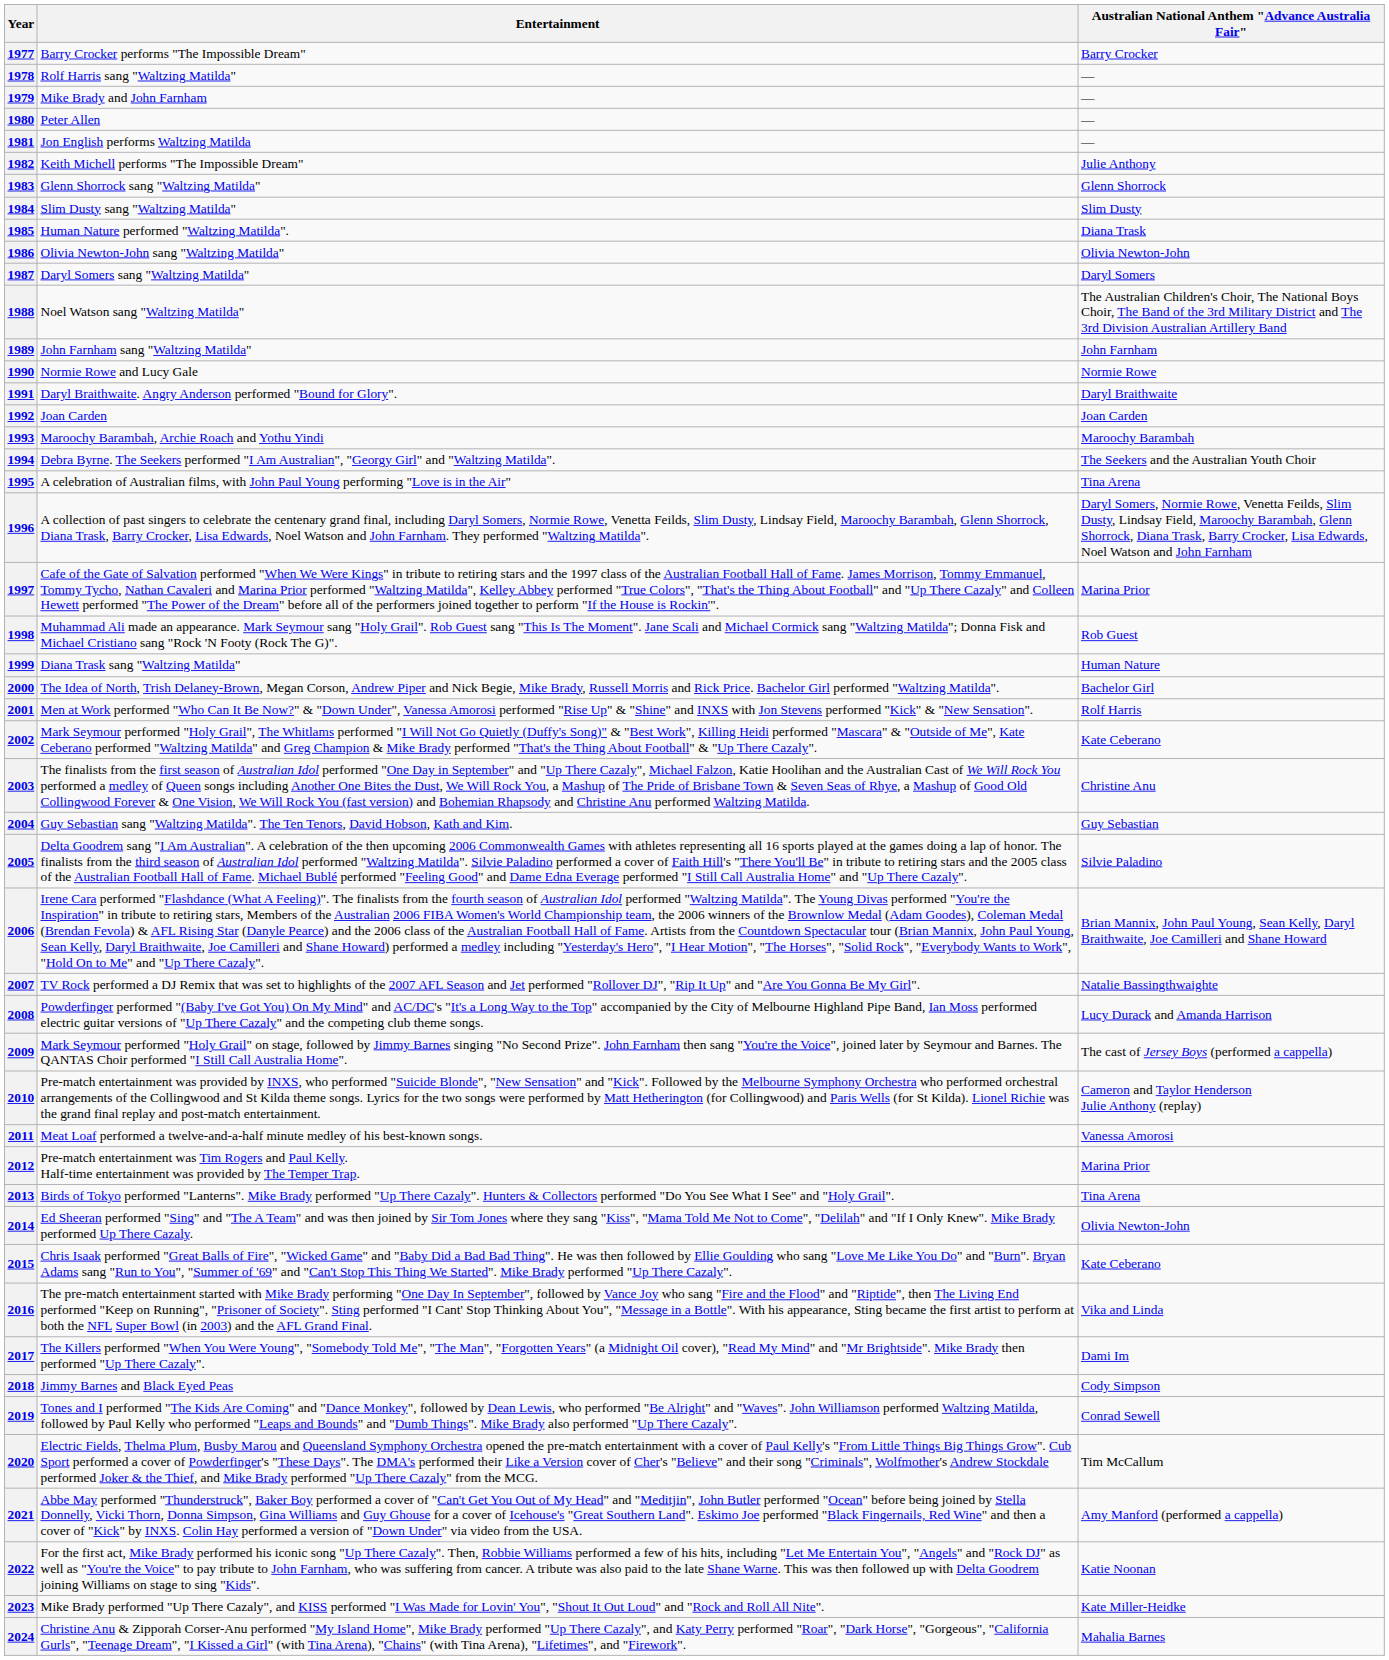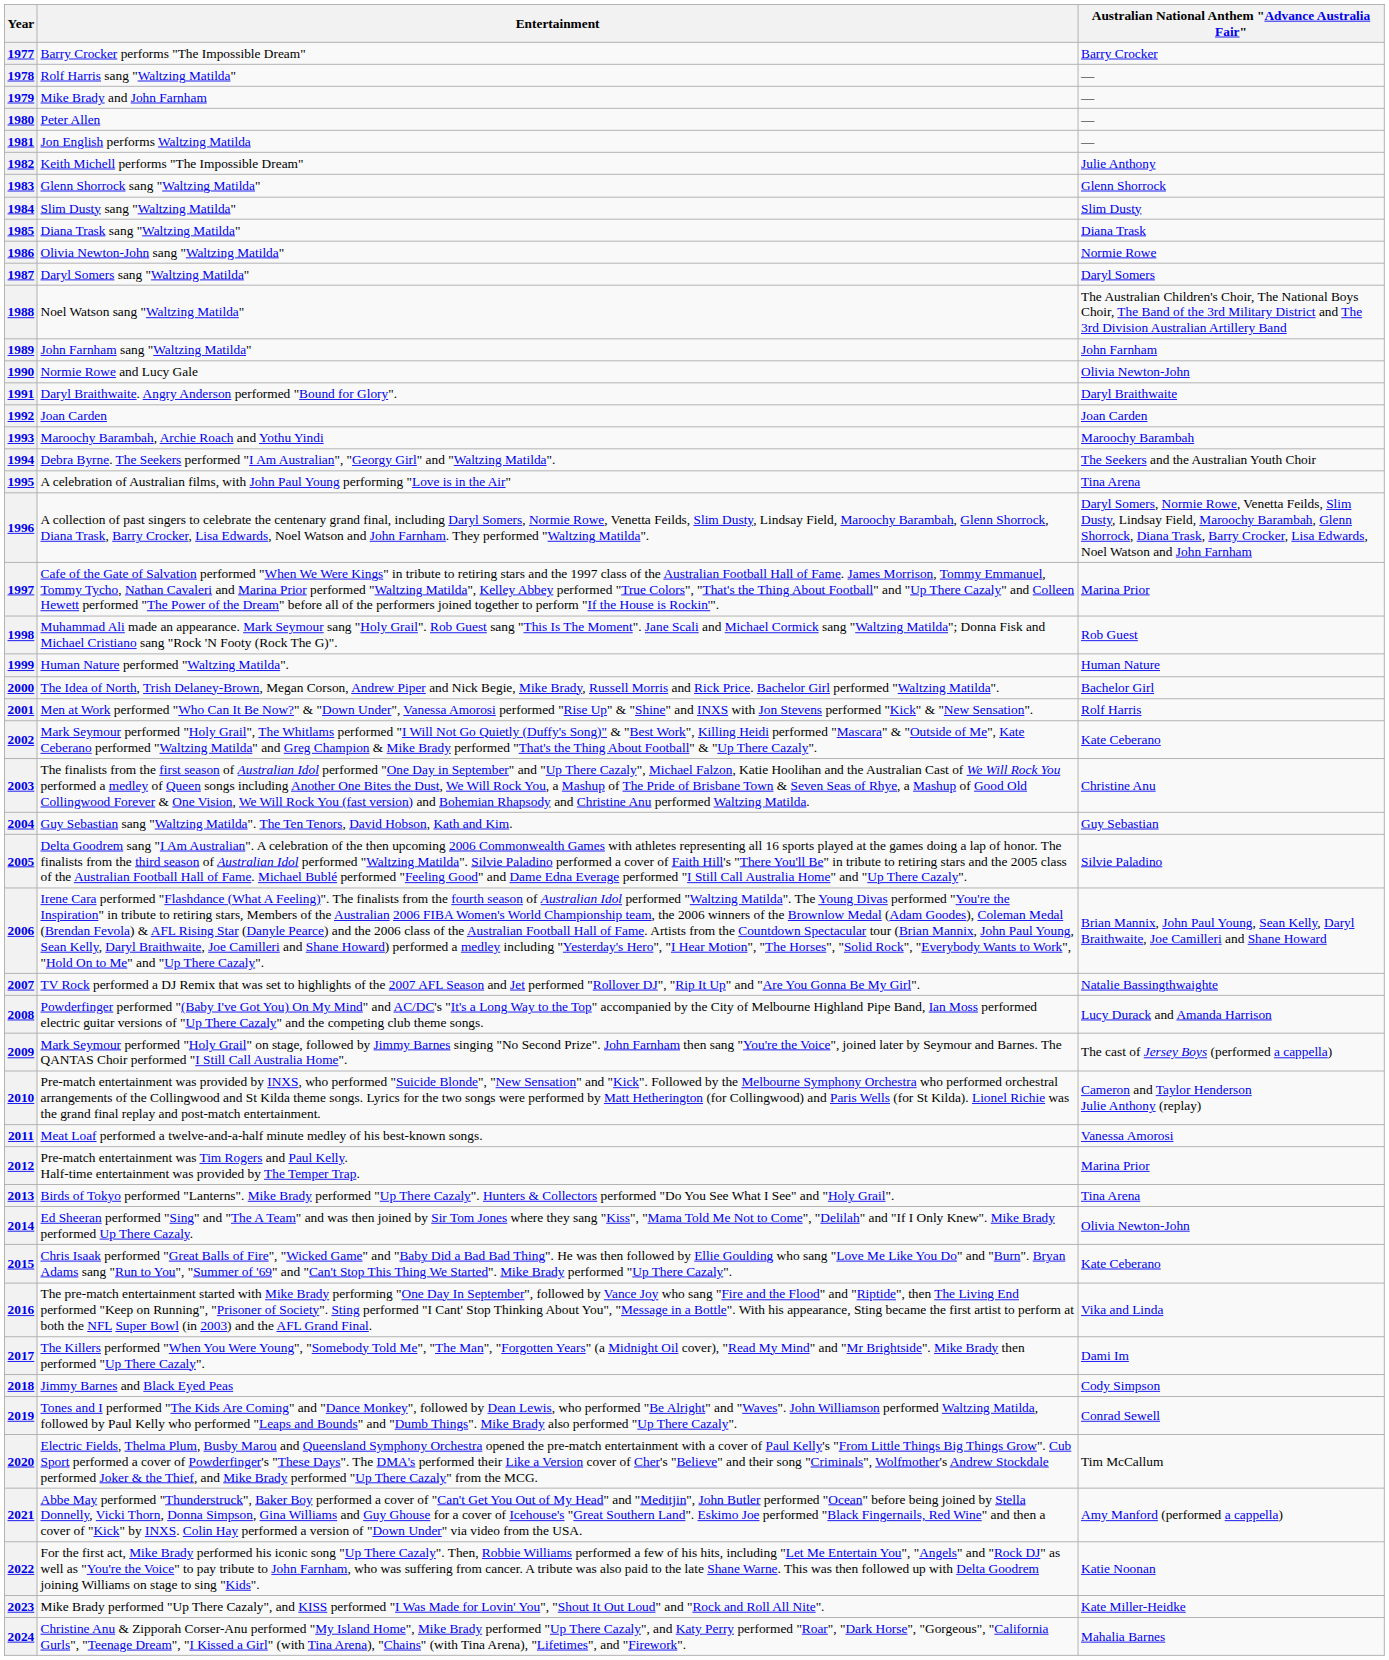(165, 230) Human Nature performed "Waltzing Matilda". -> (140, 230) Diana Trask sang "Waltzing Matilda"
(1135, 252) Olivia Newton-John -> (1119, 252) Normie Rowe
(1119, 372) Normie Rowe -> (1135, 372) Olivia Newton-John
(140, 665) Diana Trask sang "Waltzing Matilda" -> (165, 665) Human Nature performed "Waltzing Matilda".
